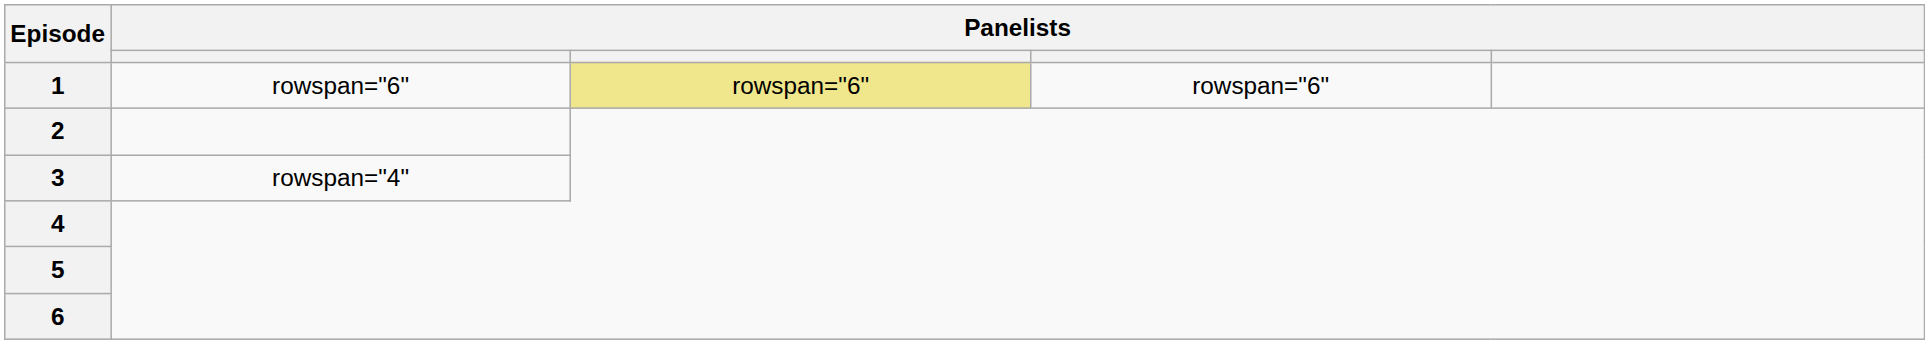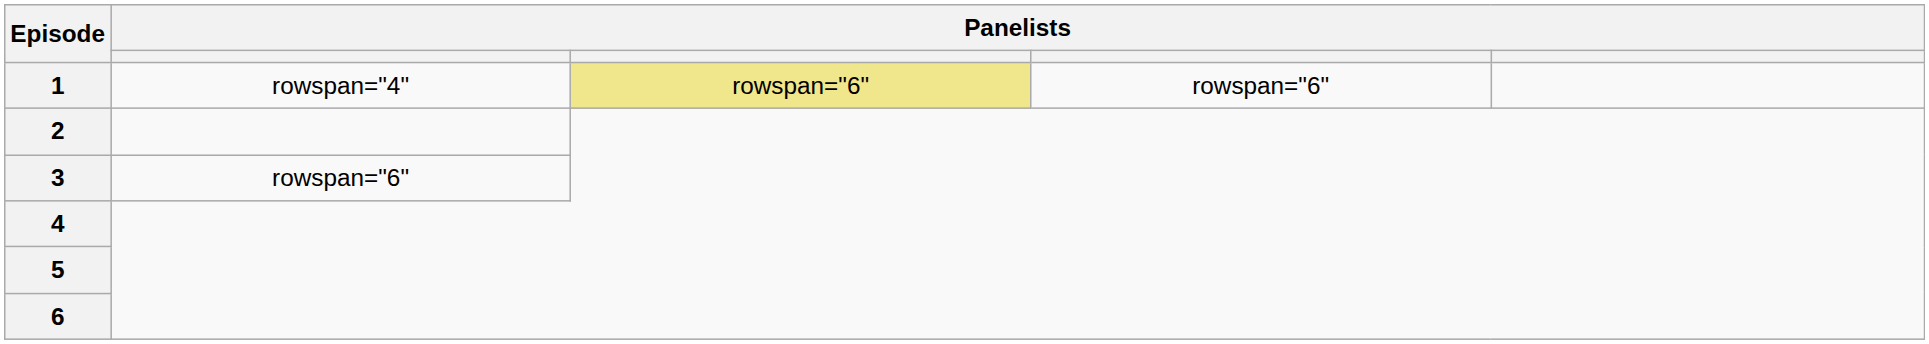(341, 85) rowspan="6" -> (341, 85) rowspan="4"
(341, 178) rowspan="4" -> (341, 178) rowspan="6"
